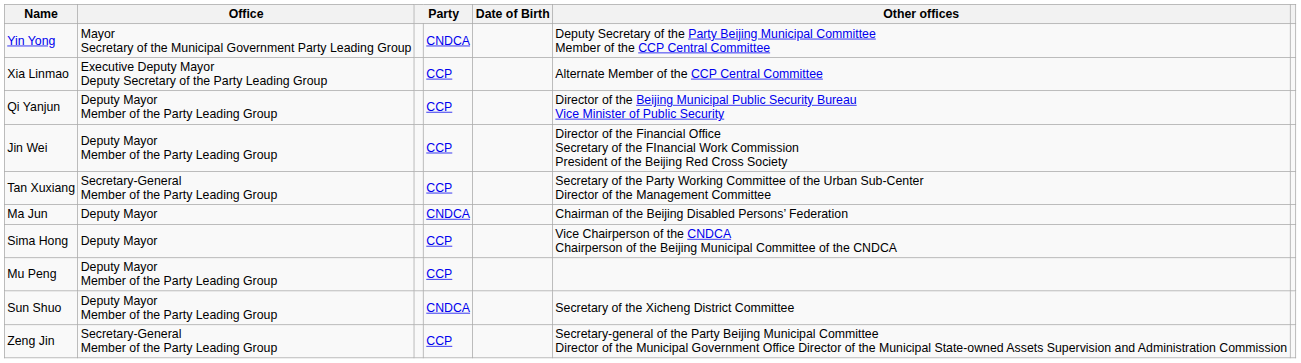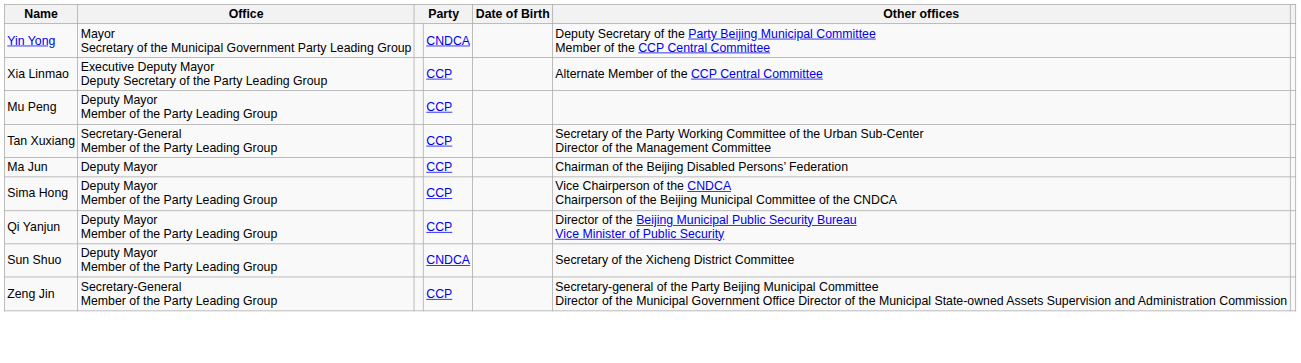rows swapped: (34, 107) <-> (32, 274)
- row: (27, 147)
(448, 214) CNDCA -> (439, 167) CCP
(119, 241) Deputy Mayor -> (179, 193) Deputy Mayor Member of the Party Leading Group
